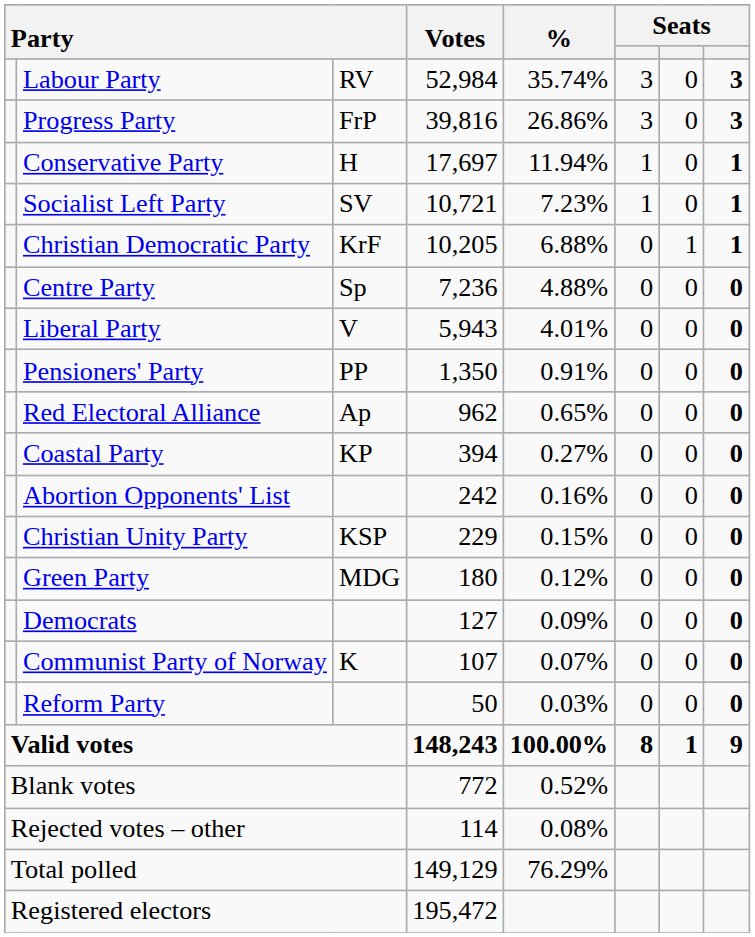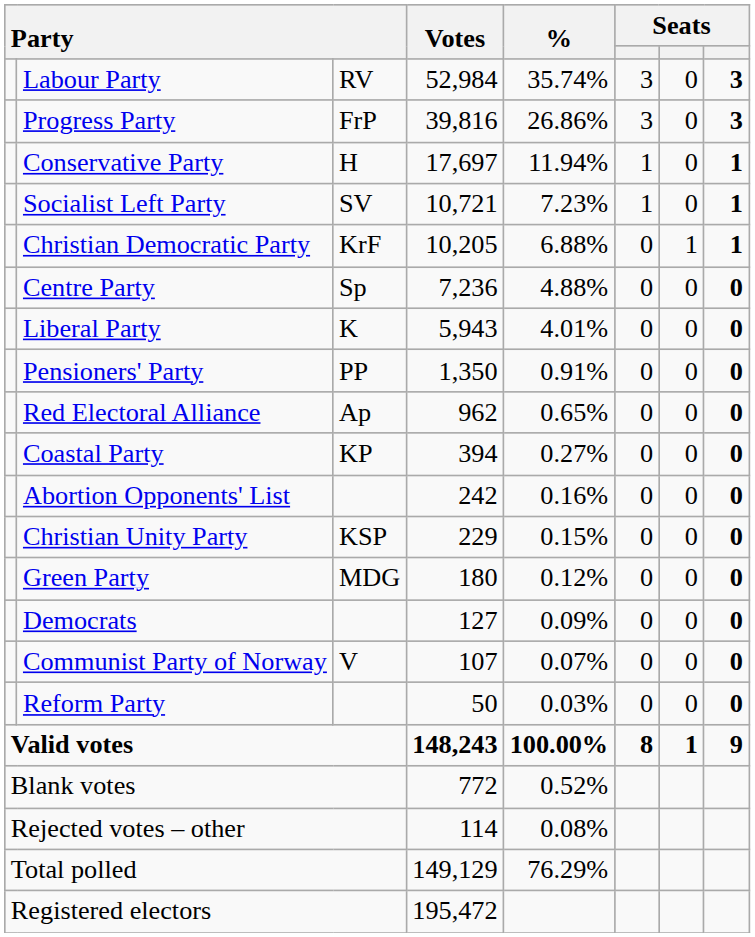(348, 328) V -> (348, 328) K
(348, 661) K -> (348, 661) V
